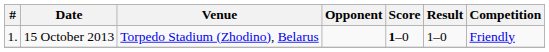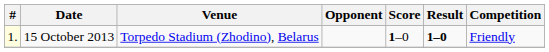(13, 36) no background -> (13, 36) lightyellow background
(437, 36) normal -> (437, 36) bold
